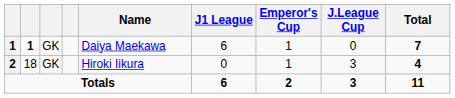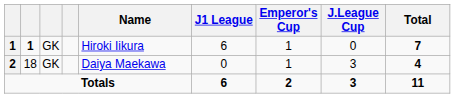(124, 45) Daiya Maekawa -> (113, 45) Hiroki Iikura
(113, 64) Hiroki Iikura -> (124, 64) Daiya Maekawa
